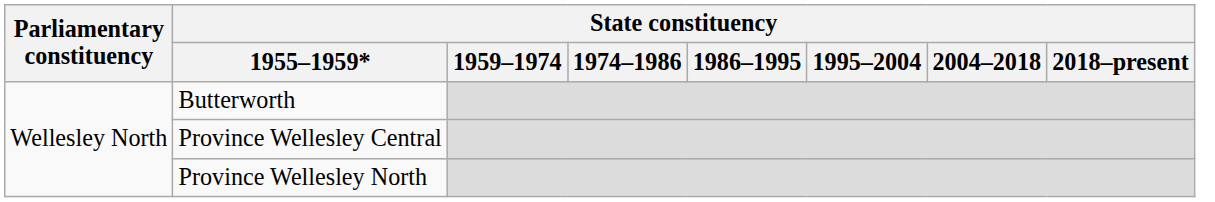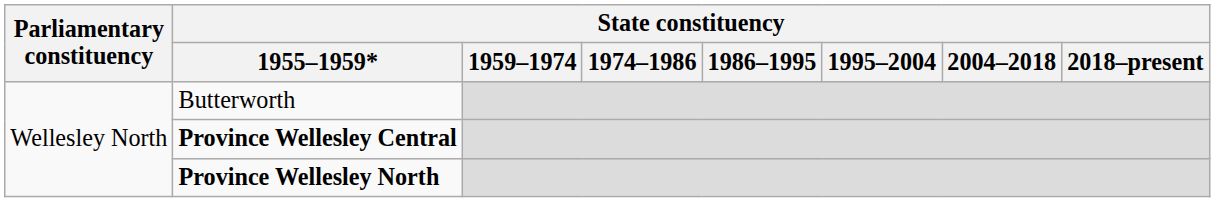(310, 138) normal -> (318, 138) bold
(303, 176) normal -> (309, 176) bold
